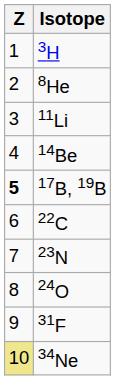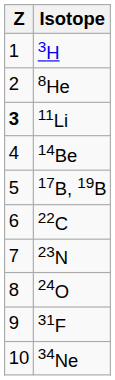(14, 119) normal -> (14, 119) bold
(14, 187) bold -> (14, 187) normal
(19, 358) khaki background -> (19, 358) no background
